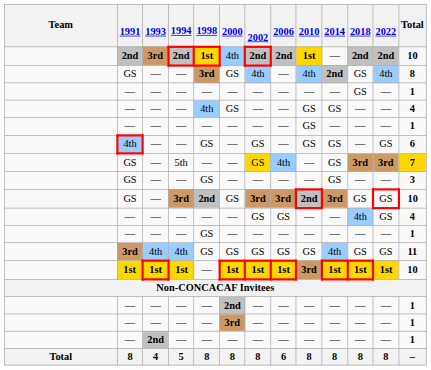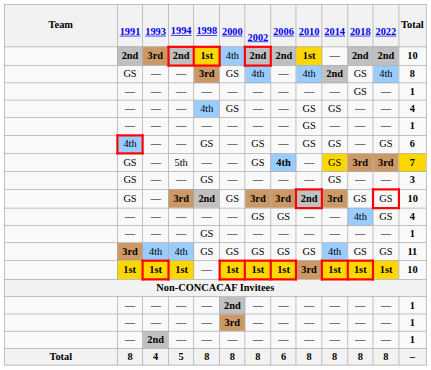(258, 163) gold background -> (258, 163) no background
(284, 163) normal -> (284, 163) bold
(335, 163) no background -> (335, 163) gold background
